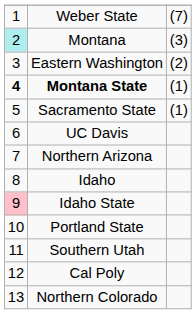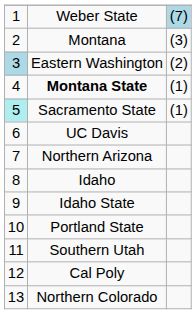(179, 16) no background -> (179, 16) lightblue background
(16, 40) paleturquoise background -> (16, 40) no background
(16, 63) no background -> (16, 63) lightblue background
(16, 86) bold -> (16, 86) normal
(16, 110) no background -> (16, 110) paleturquoise background
(16, 203) pink background -> (16, 203) no background
